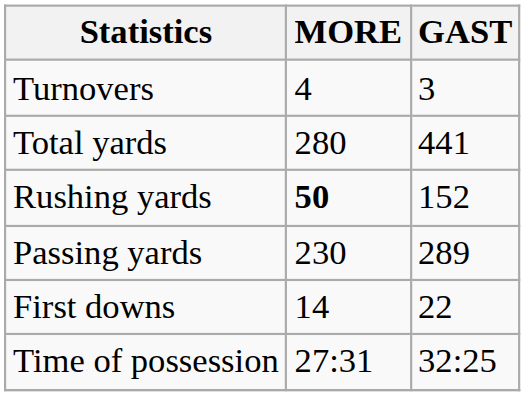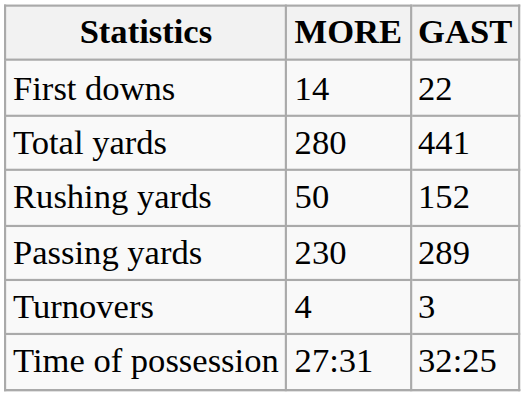rows swapped: (94, 306) <-> (83, 87)
(312, 196) bold -> (312, 196) normal
